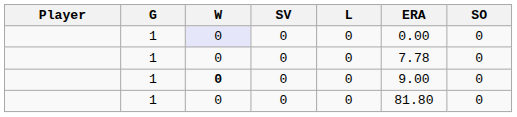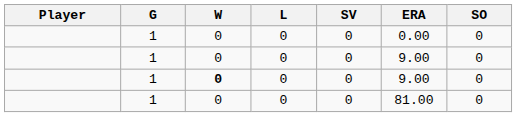columns swapped: (349, 15) <-> (283, 15)
(218, 37) lavender background -> (218, 37) no background
(414, 58) 7.78 -> (414, 58) 9.00
(414, 101) 81.80 -> (414, 101) 81.00
